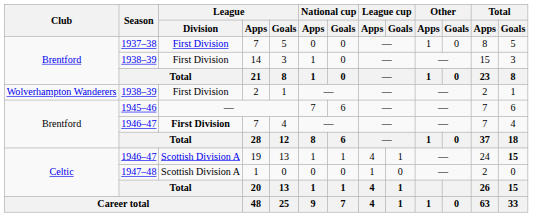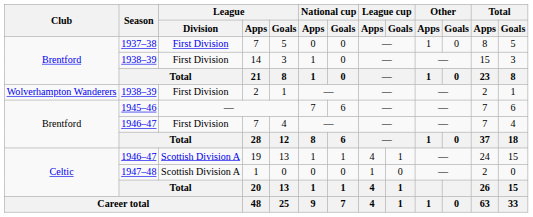(201, 124) bold -> (201, 124) normal
(513, 156) bold -> (513, 156) normal
